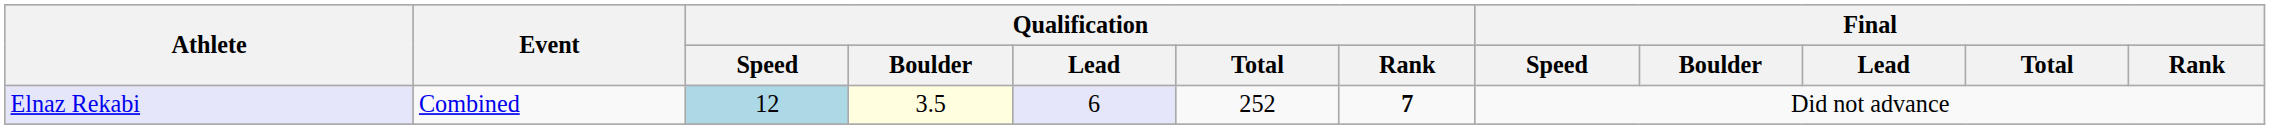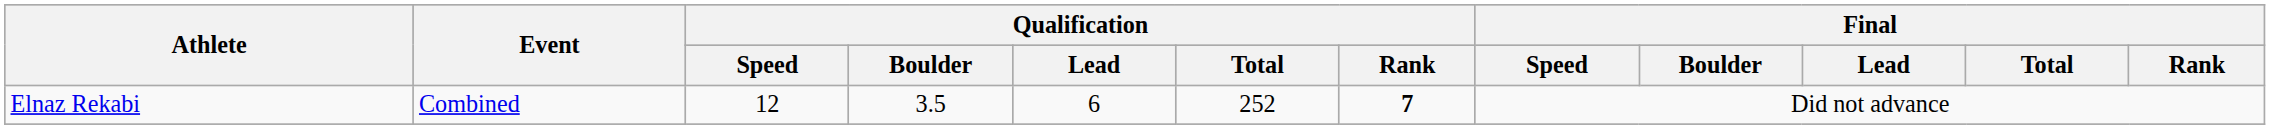(75, 104) lavender background -> (75, 104) no background
(767, 104) lightblue background -> (767, 104) no background
(931, 104) lightyellow background -> (931, 104) no background
(1094, 104) lavender background -> (1094, 104) no background
